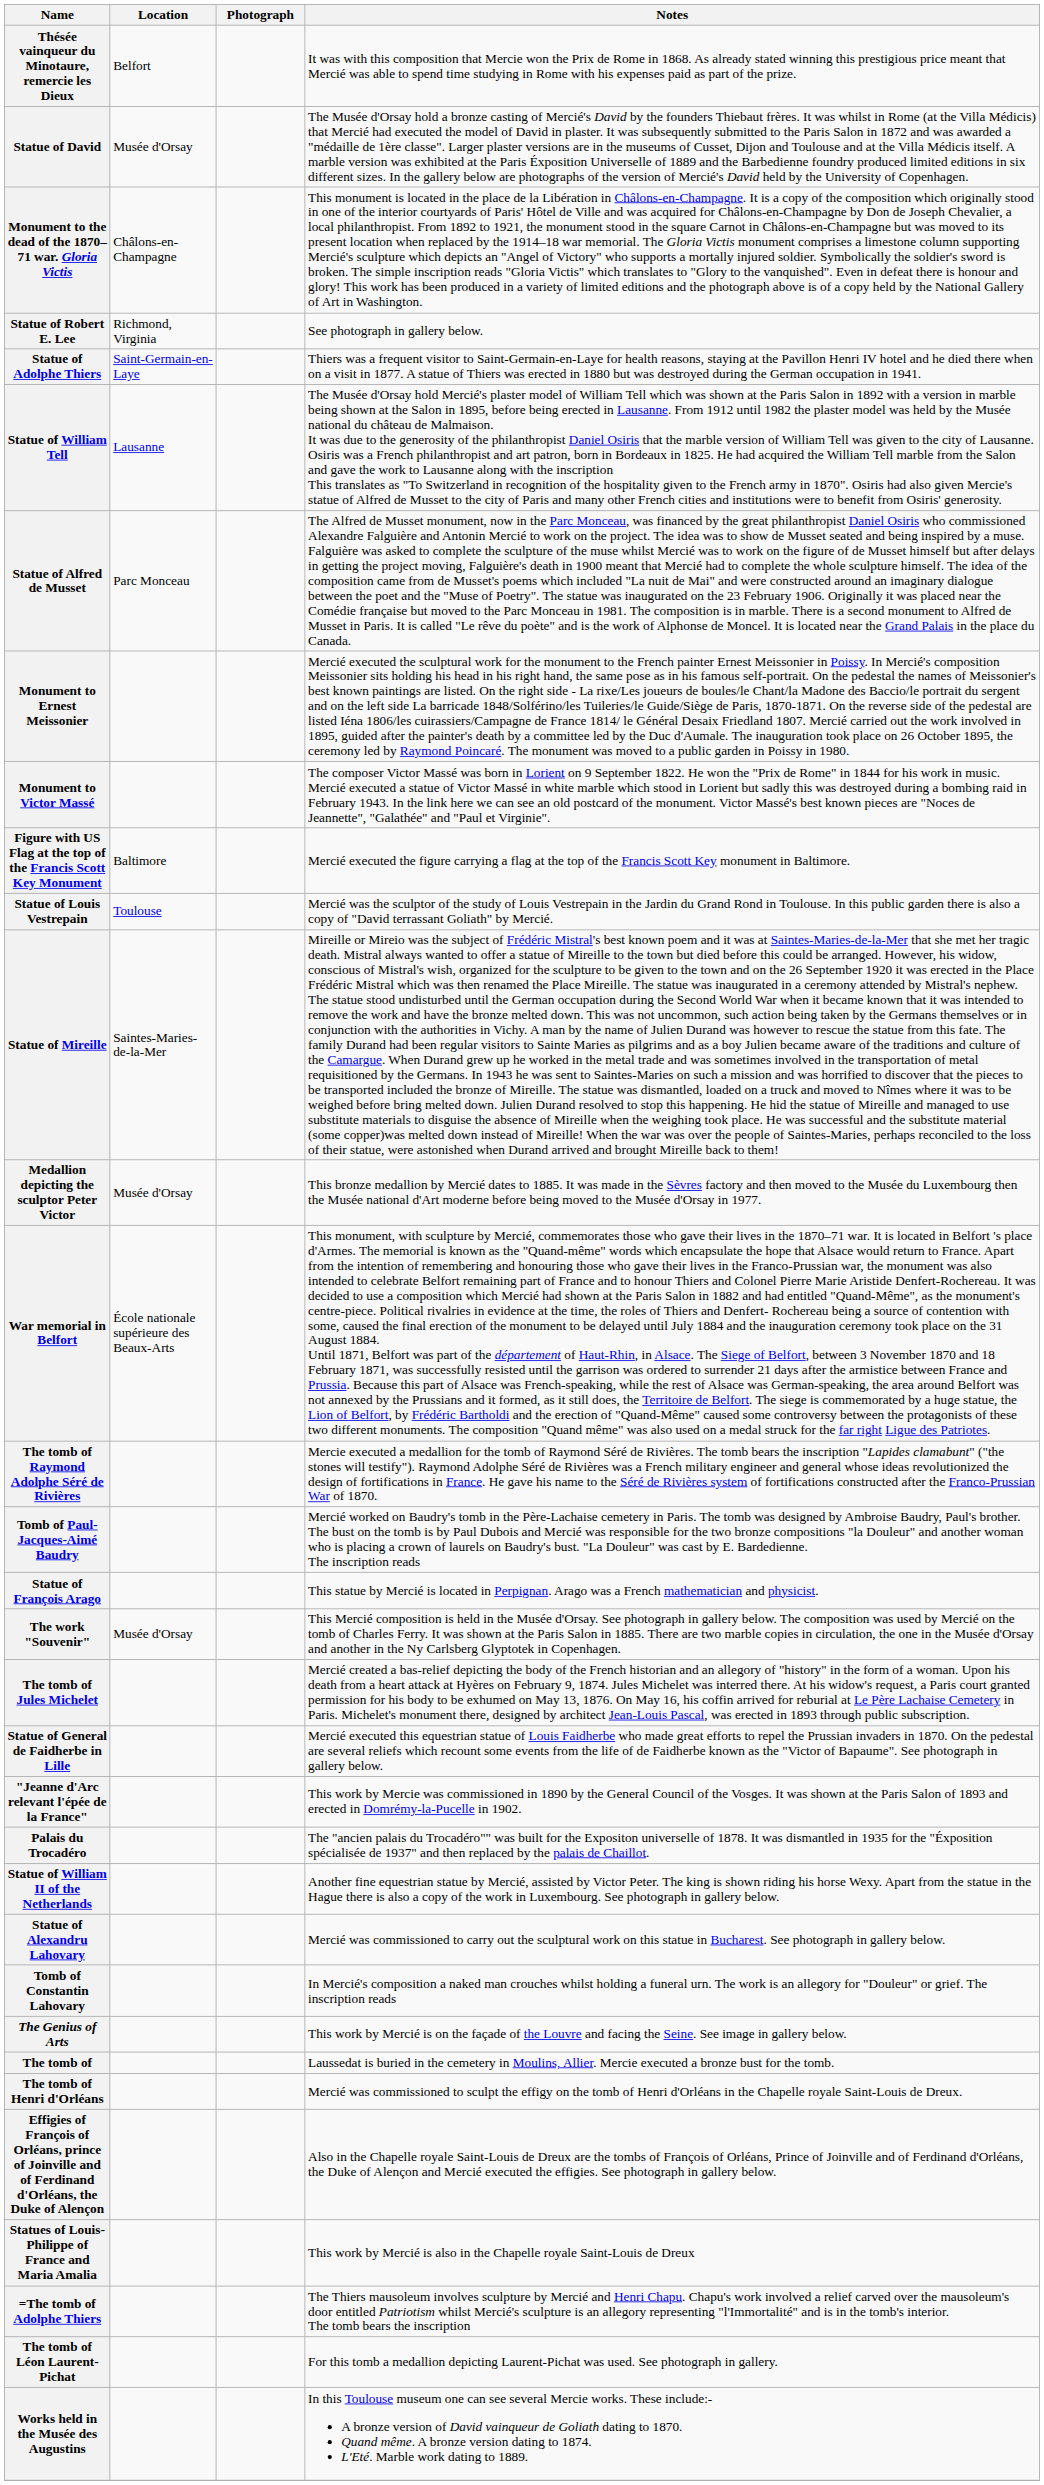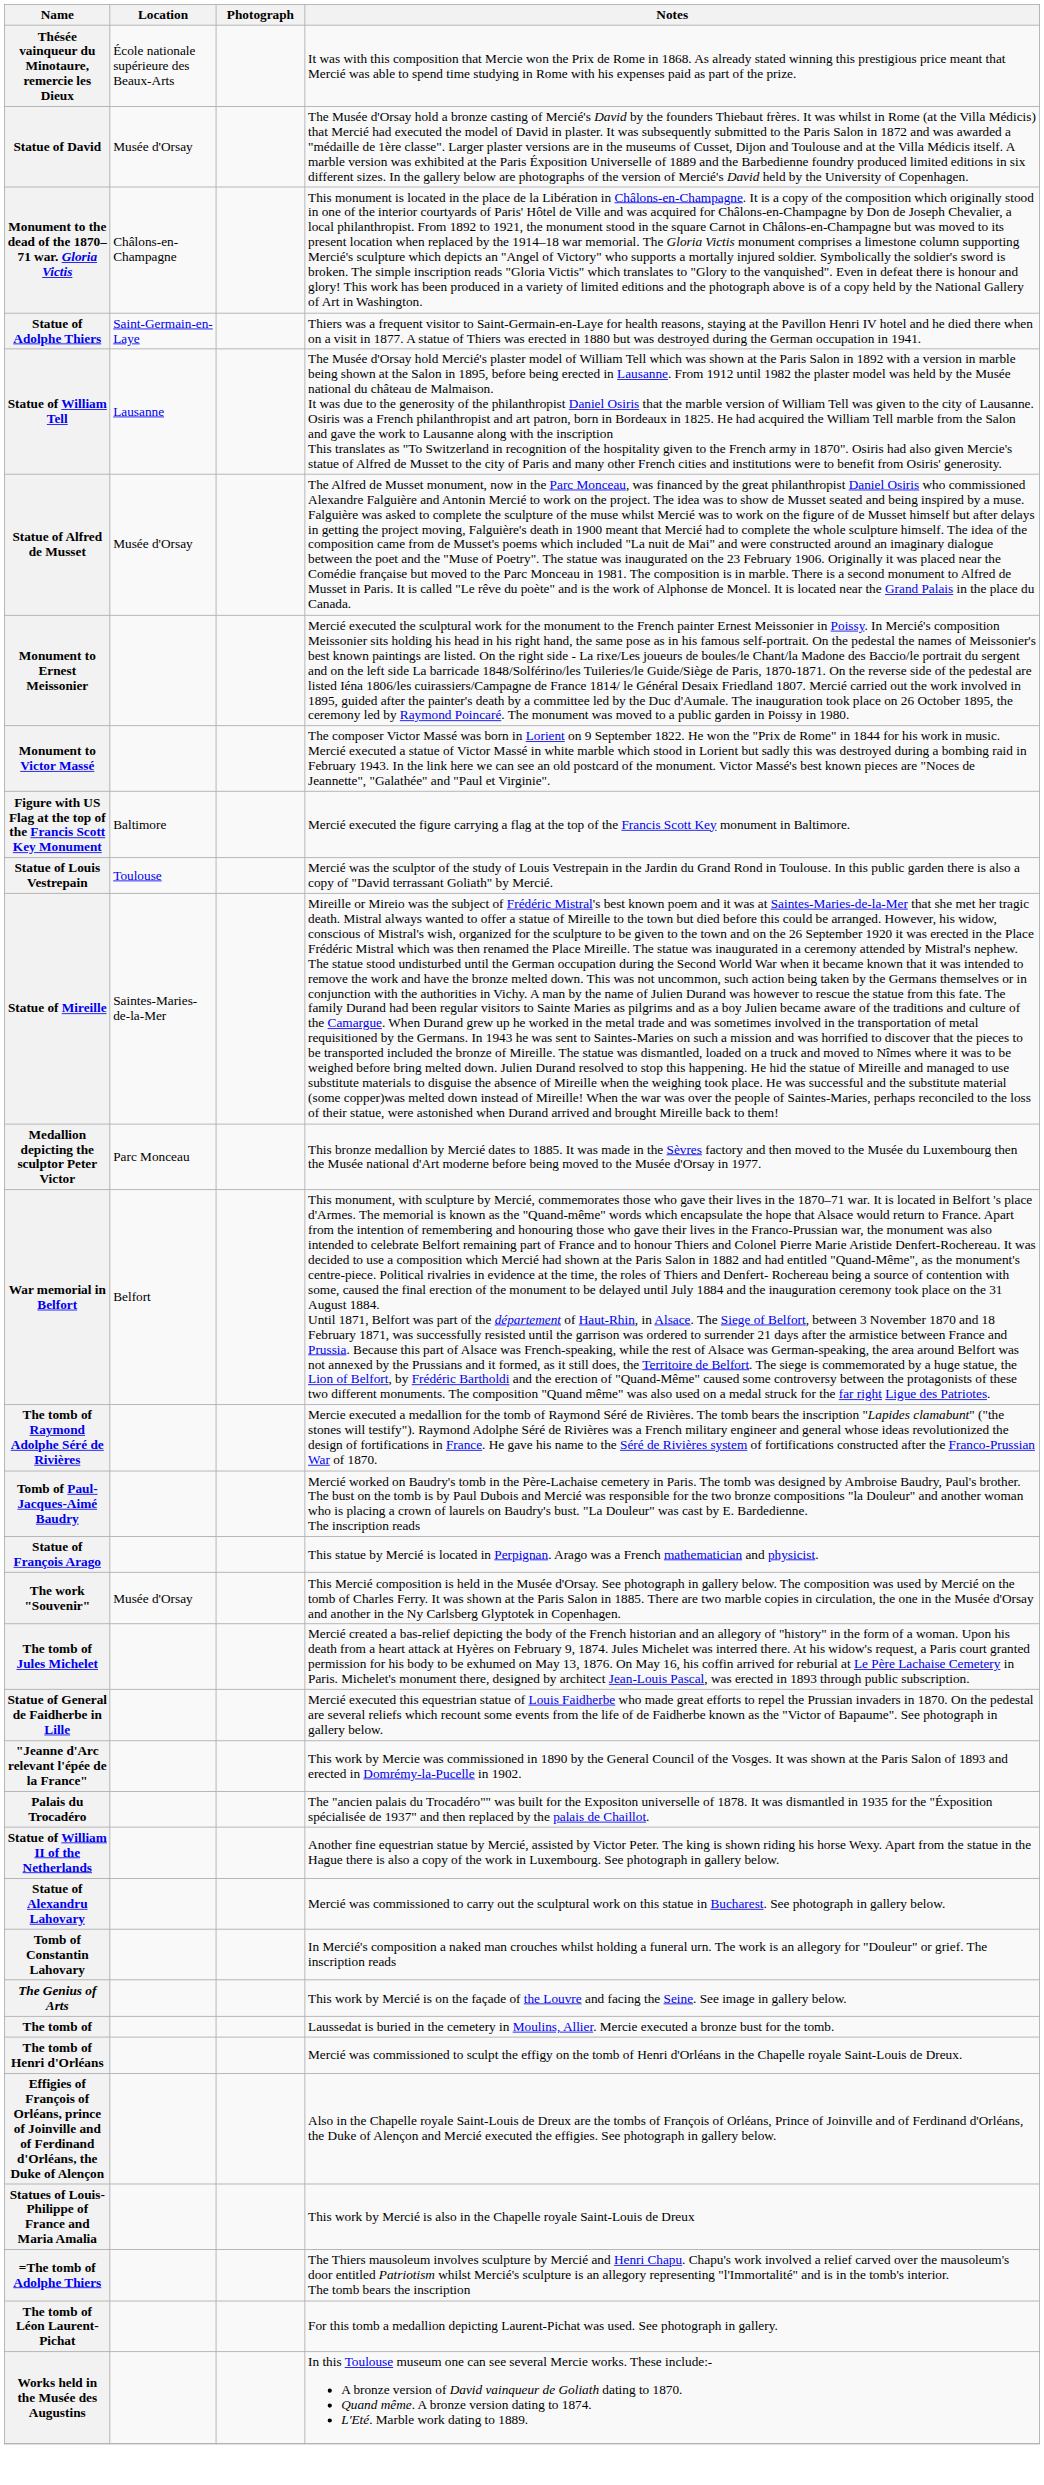(132, 65) Belfort -> (154, 65) École nationale supérieure des Beaux-Arts
- row: (57, 330)
(151, 580) Parc Monceau -> (153, 544) Musée d'Orsay
(153, 1192) Musée d'Orsay -> (151, 1156) Parc Monceau
(154, 1333) École nationale supérieure des Beaux-Arts -> (132, 1297) Belfort
